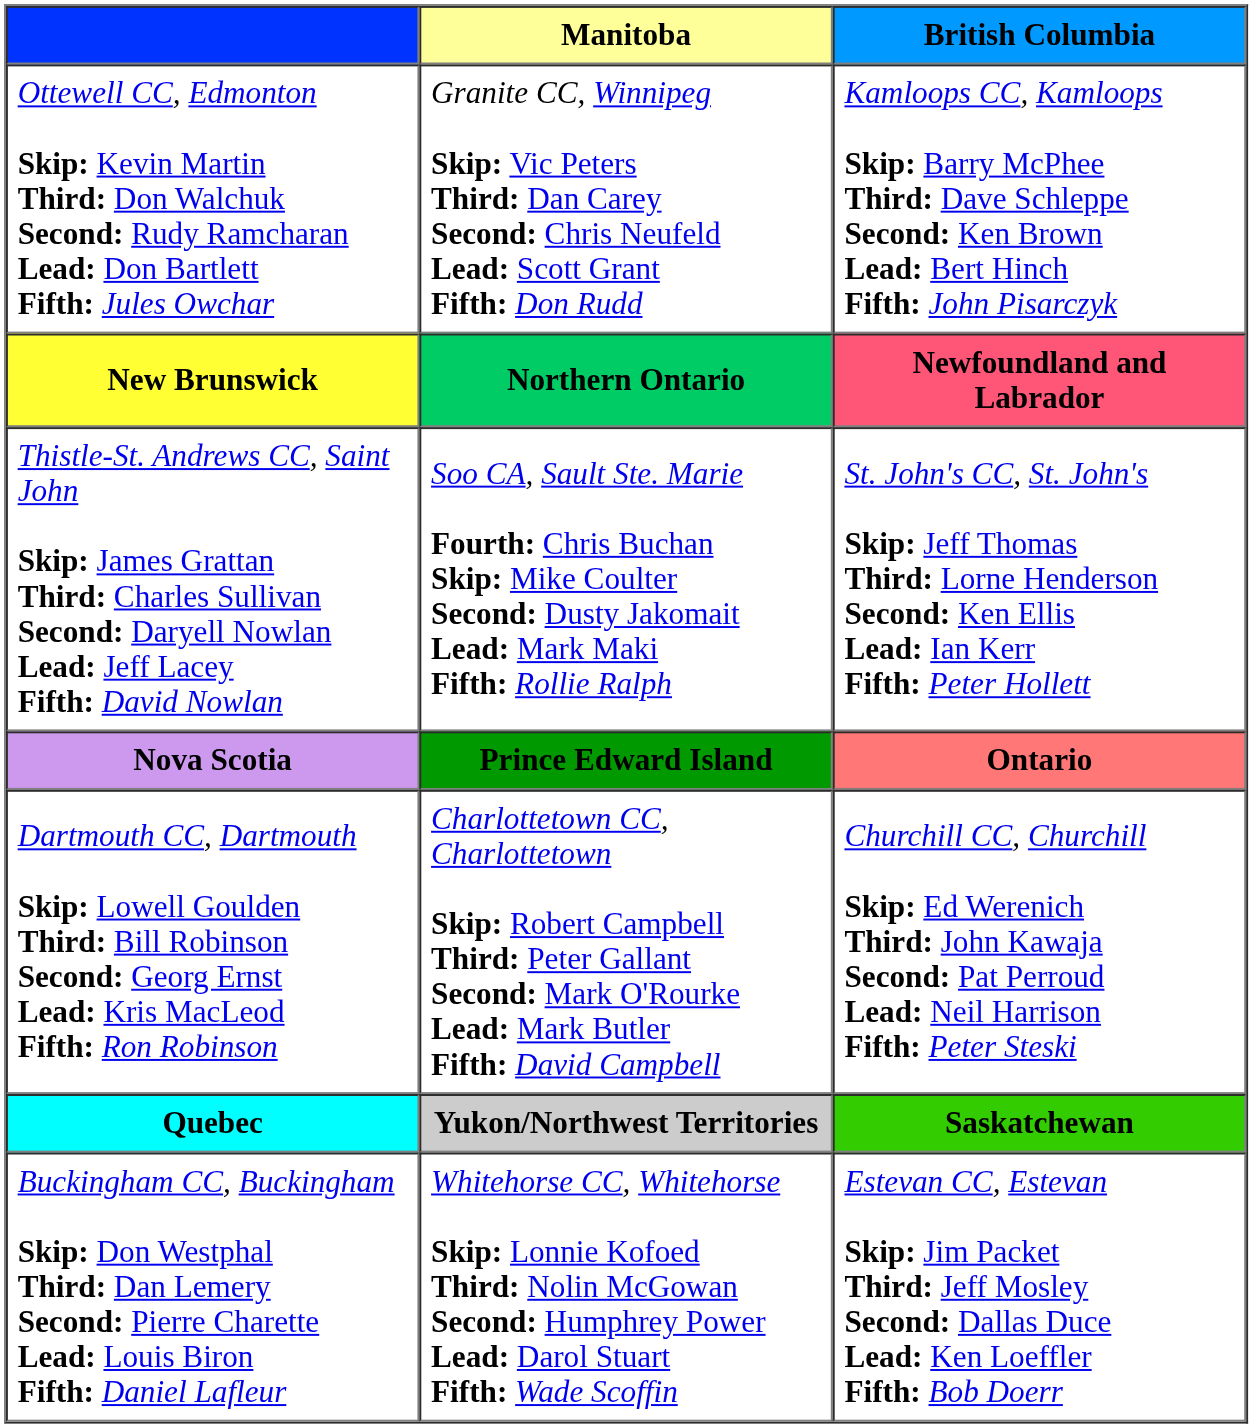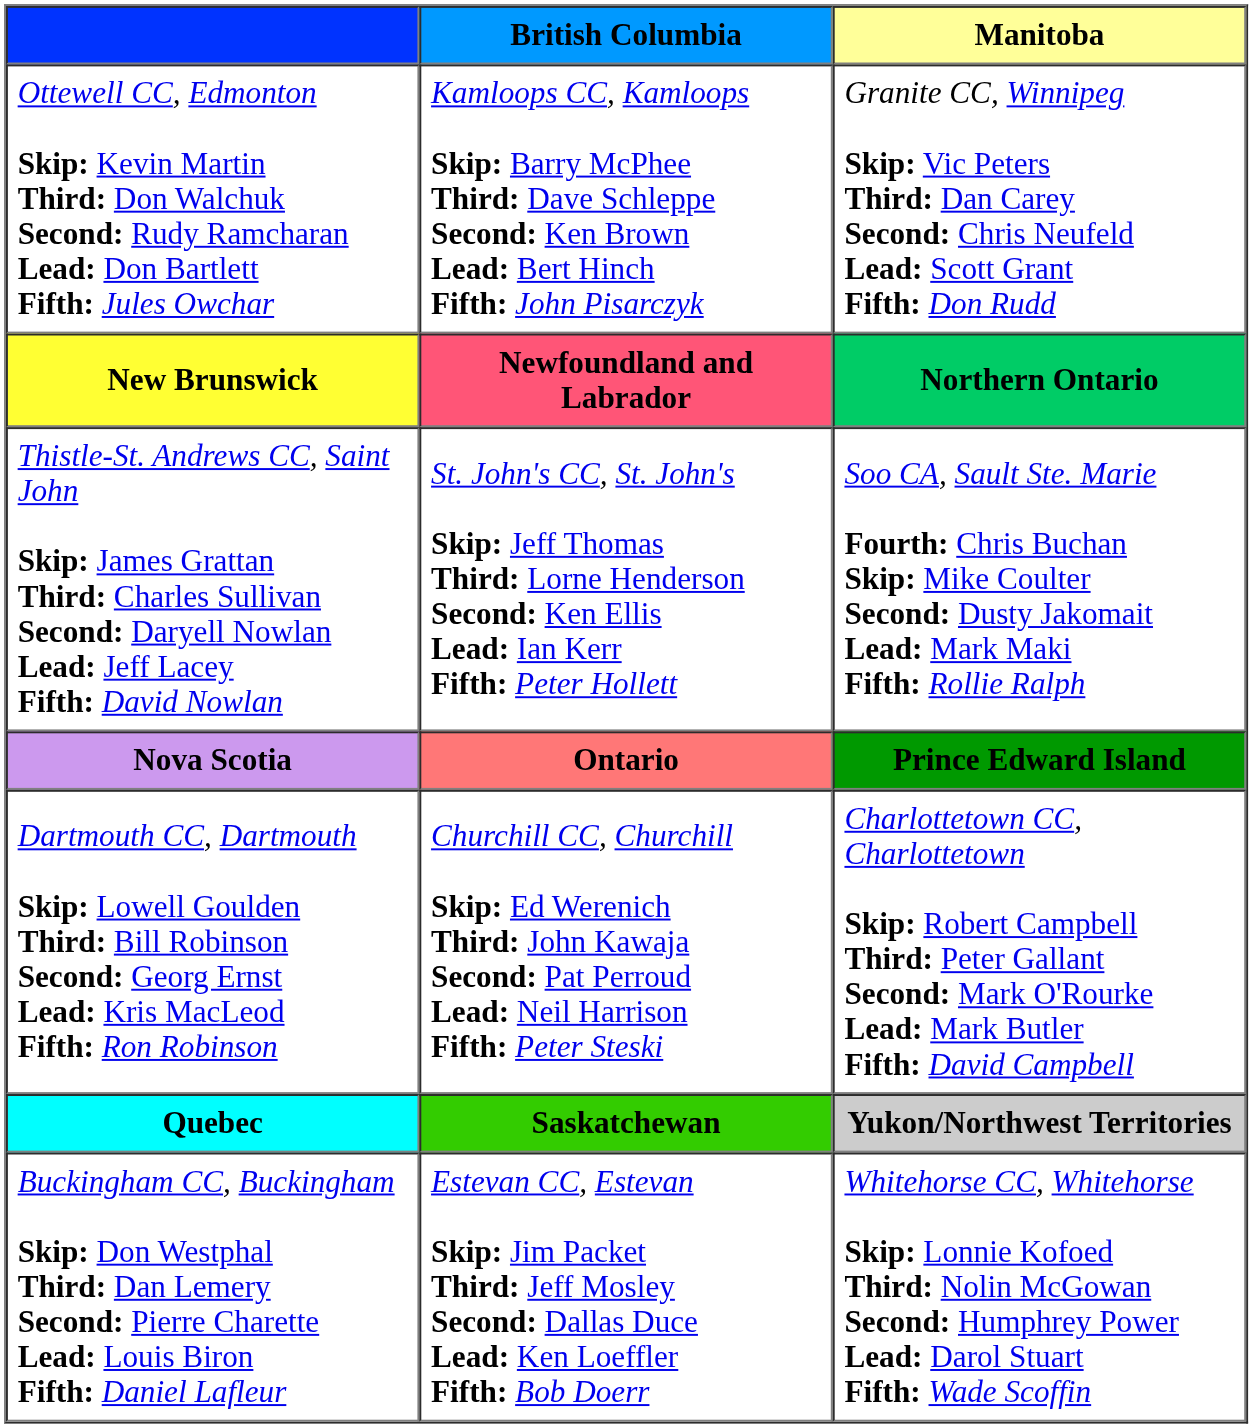columns swapped: (1039, 34) <-> (626, 34)
